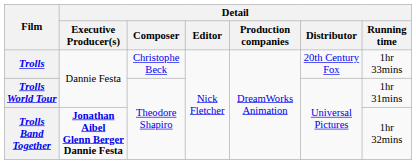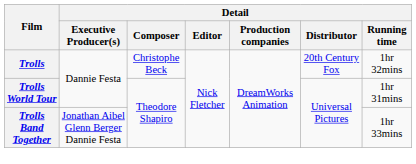(387, 64) 1hr 33mins -> (387, 64) 1hr 32mins
(93, 133) bold -> (93, 127) normal
(387, 133) 1hr 32mins -> (387, 127) 1hr 33mins
